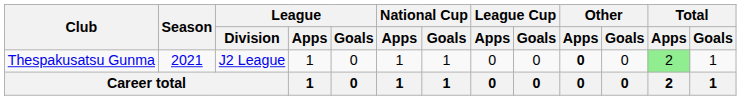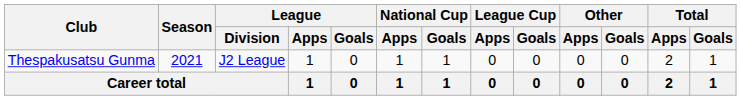(581, 60) bold -> (581, 60) normal
(669, 60) lightgreen background -> (669, 60) no background
